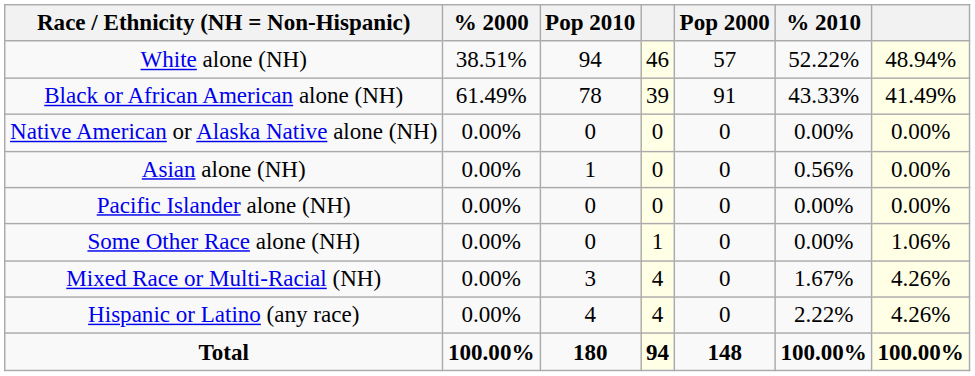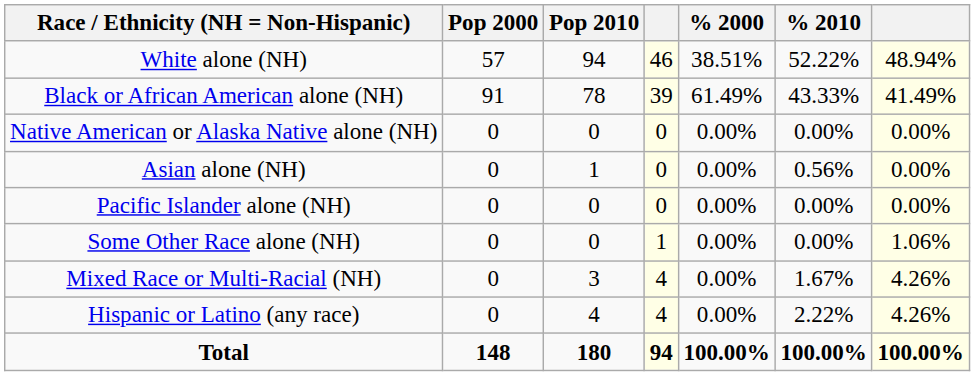columns swapped: (725, 22) <-> (491, 22)
